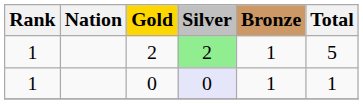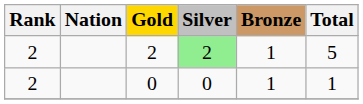(32, 51) 1 -> (32, 51) 2
(32, 83) 1 -> (32, 83) 2
(207, 83) lavender background -> (207, 83) no background
